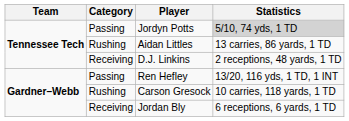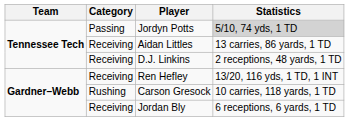(107, 44) Rushing -> (111, 44) Receiving
(107, 76) Passing -> (111, 76) Receiving
